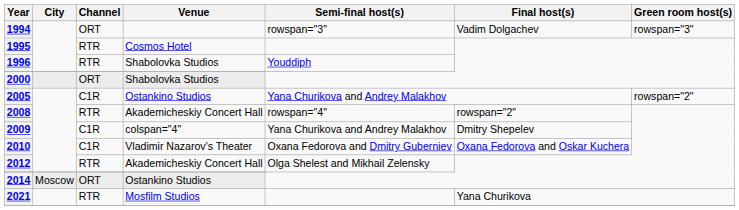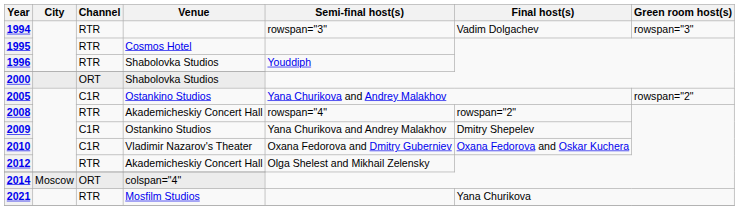(90, 29) ORT -> (89, 29) RTR
(153, 130) colspan="4" -> (168, 130) Ostankino Studios
(168, 180) Ostankino Studios -> (153, 180) colspan="4"
